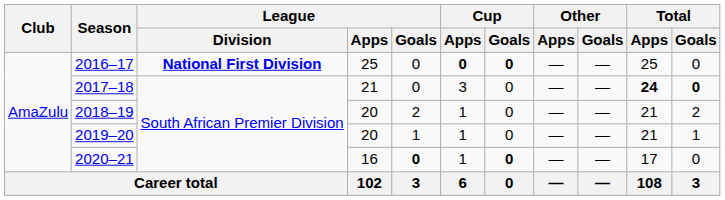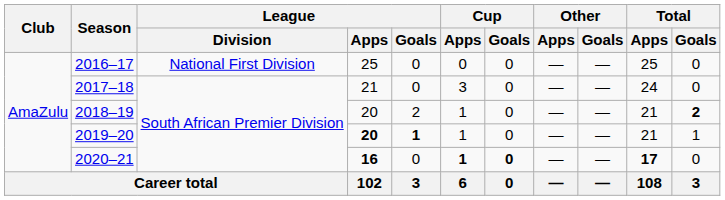(242, 64) bold -> (242, 64) normal
(463, 64) bold -> (463, 64) normal
(509, 64) bold -> (509, 64) normal
(649, 87) bold -> (649, 87) normal
(696, 87) bold -> (696, 87) normal
(696, 111) normal -> (696, 111) bold
(369, 135) normal -> (369, 135) bold
(416, 135) normal -> (416, 135) bold
(369, 159) normal -> (369, 159) bold
(416, 159) bold -> (416, 159) normal
(463, 159) normal -> (463, 159) bold
(649, 159) normal -> (649, 159) bold
